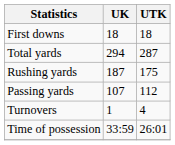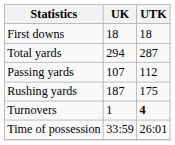rows swapped: (42, 72) <-> (40, 91)
(143, 110) normal -> (143, 110) bold
